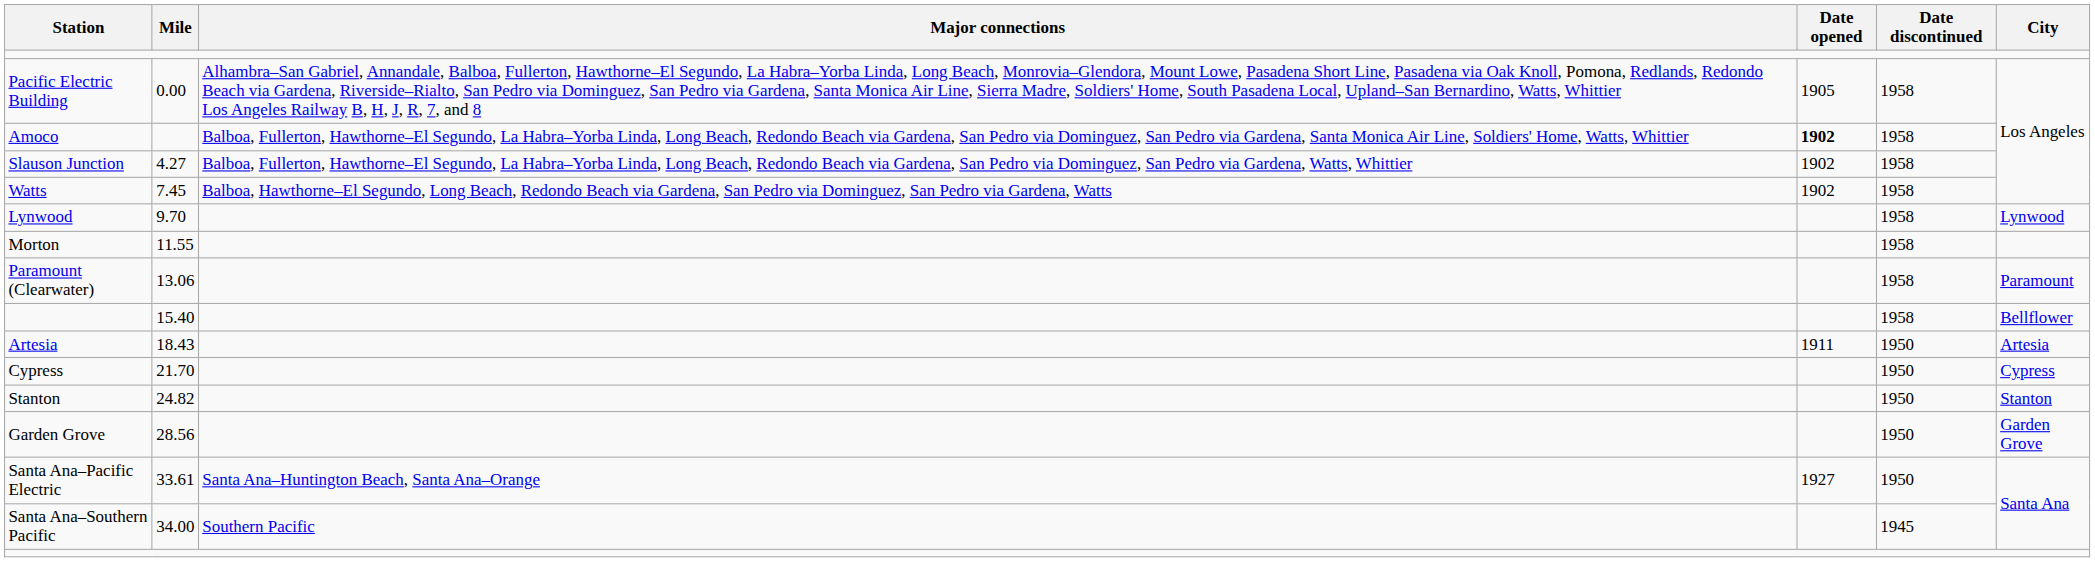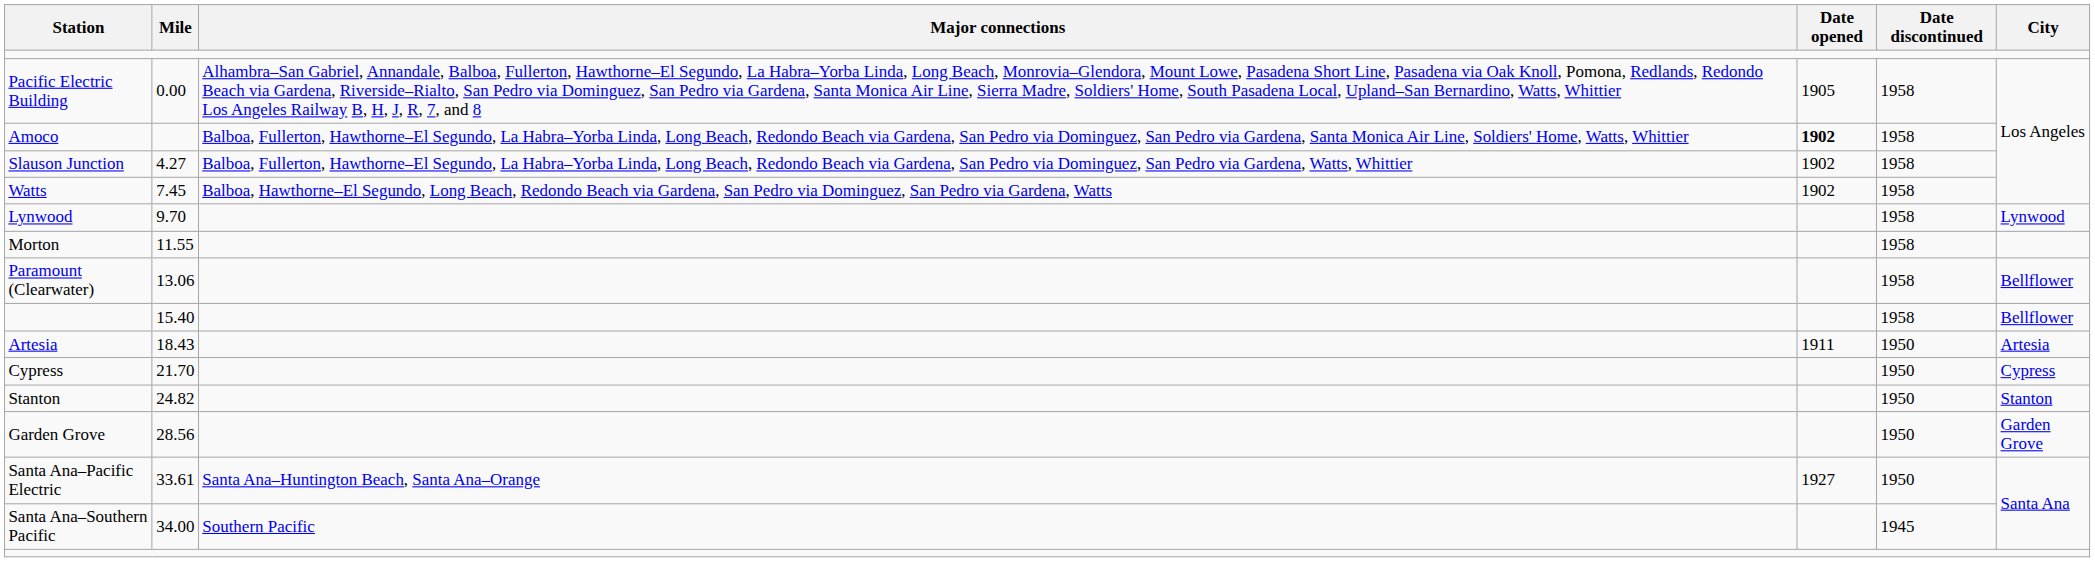(2037, 280) Paramount -> (2037, 280) Bellflower
